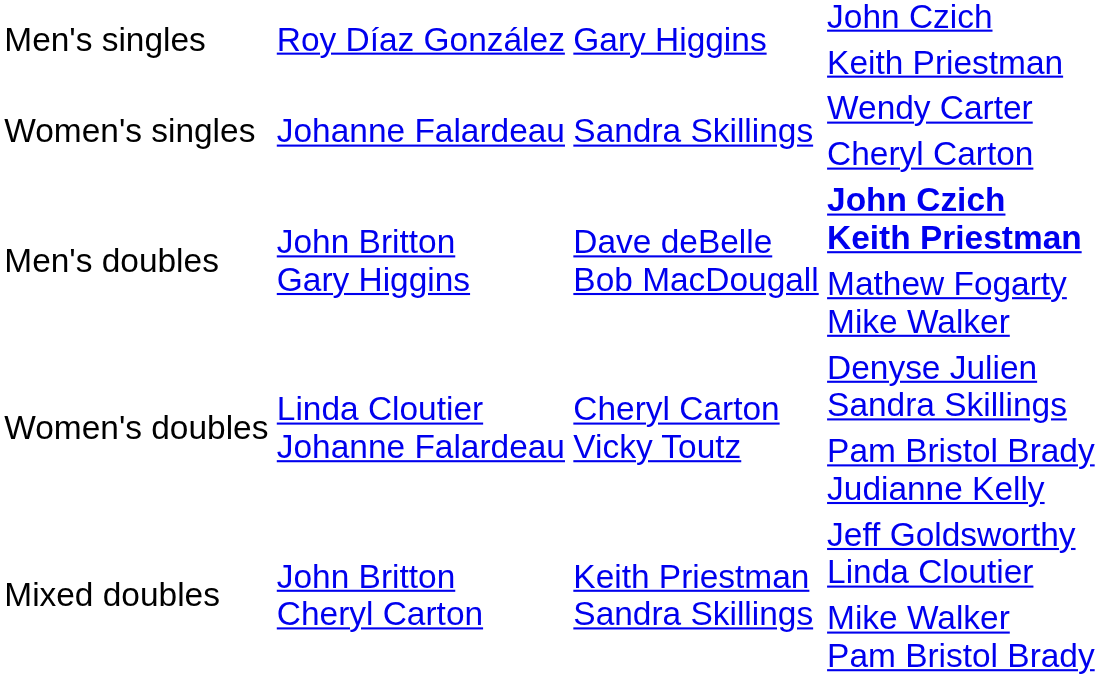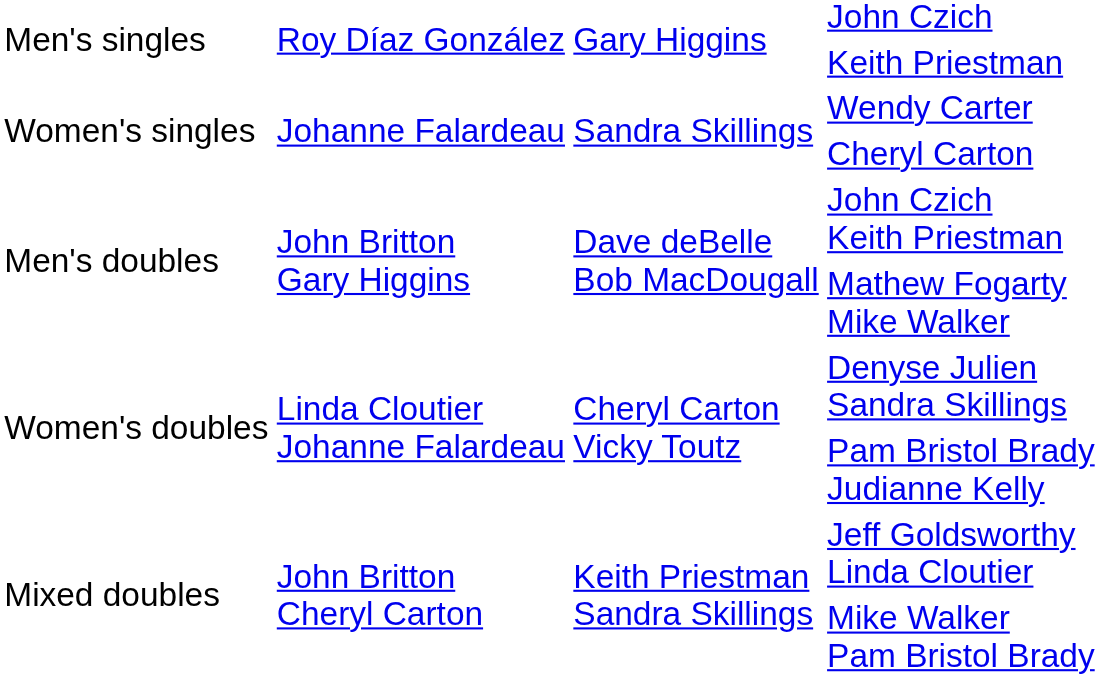(954, 219) bold -> (945, 219) normal
